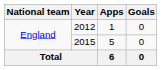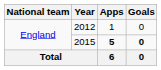(112, 42) normal -> (112, 42) bold
(141, 42) normal -> (141, 42) bold
